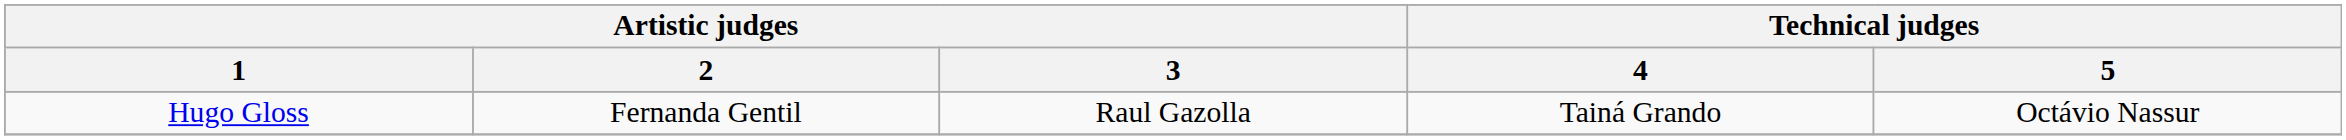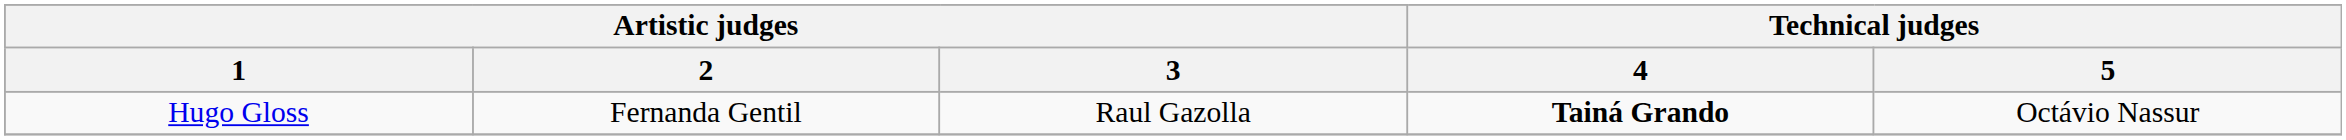(1640, 112) normal -> (1640, 112) bold
